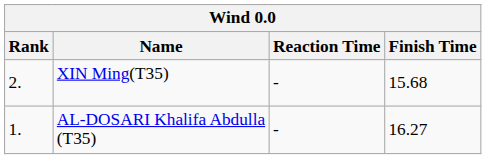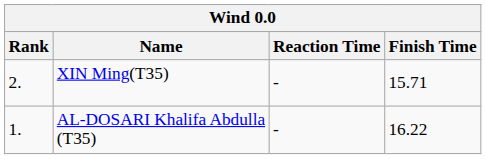(408, 82) 15.68 -> (408, 82) 15.71
(408, 129) 16.27 -> (408, 129) 16.22
